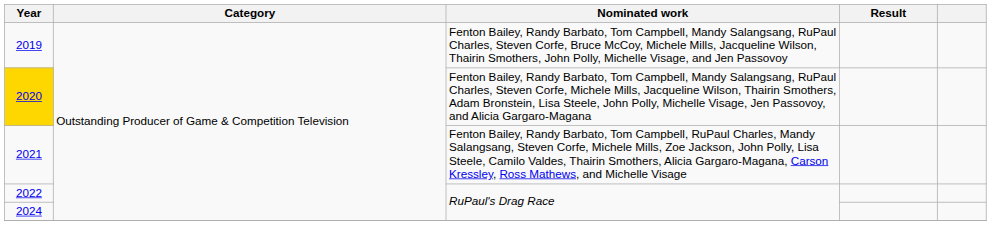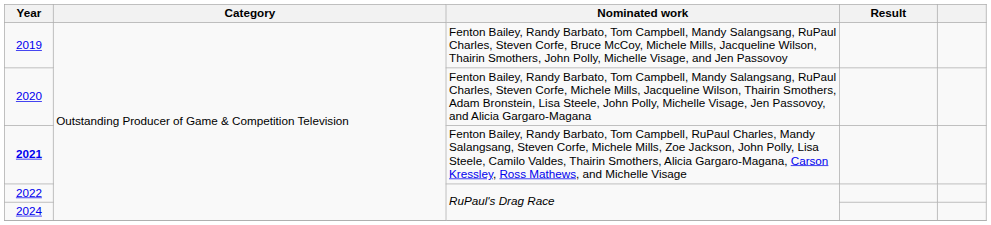(29, 96) gold background -> (29, 96) no background
(29, 154) normal -> (29, 154) bold
